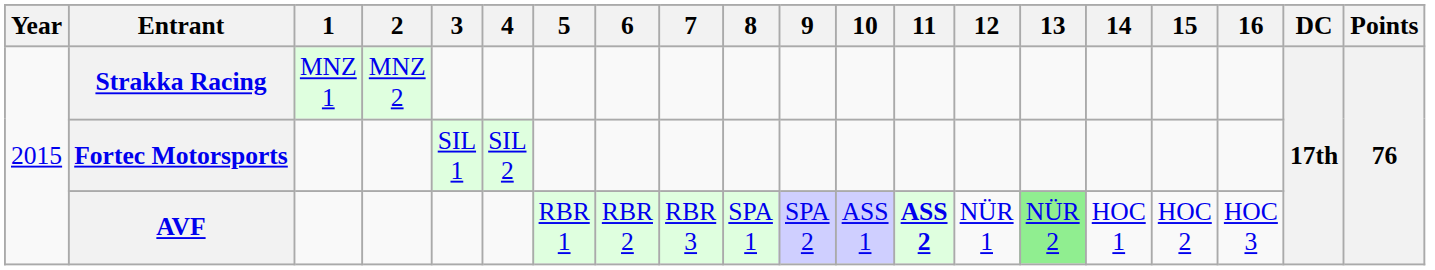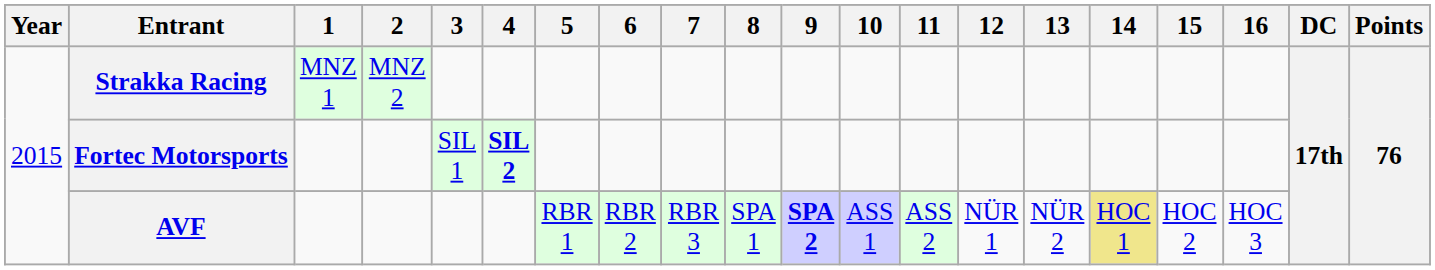(507, 154) normal -> (509, 154) bold
(807, 226) normal -> (811, 226) bold
(924, 226) bold -> (929, 226) normal
(1053, 226) lightgreen background -> (1057, 226) no background
(1119, 226) no background -> (1123, 226) khaki background
